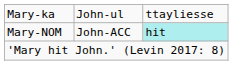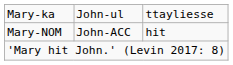(156, 32) paleturquoise background -> (156, 32) no background
